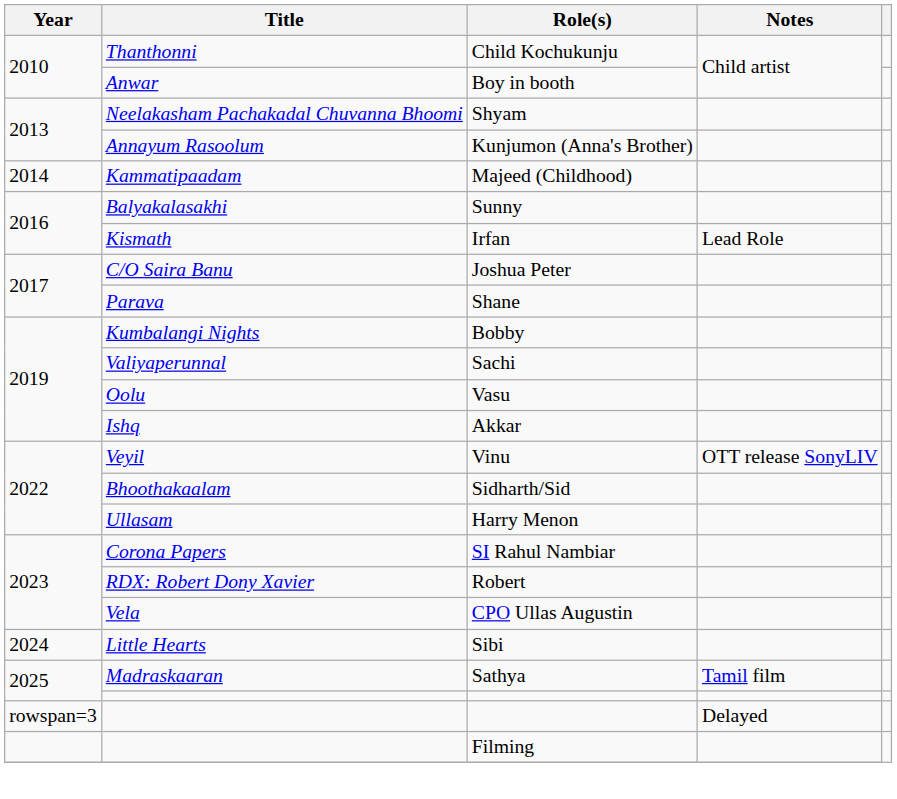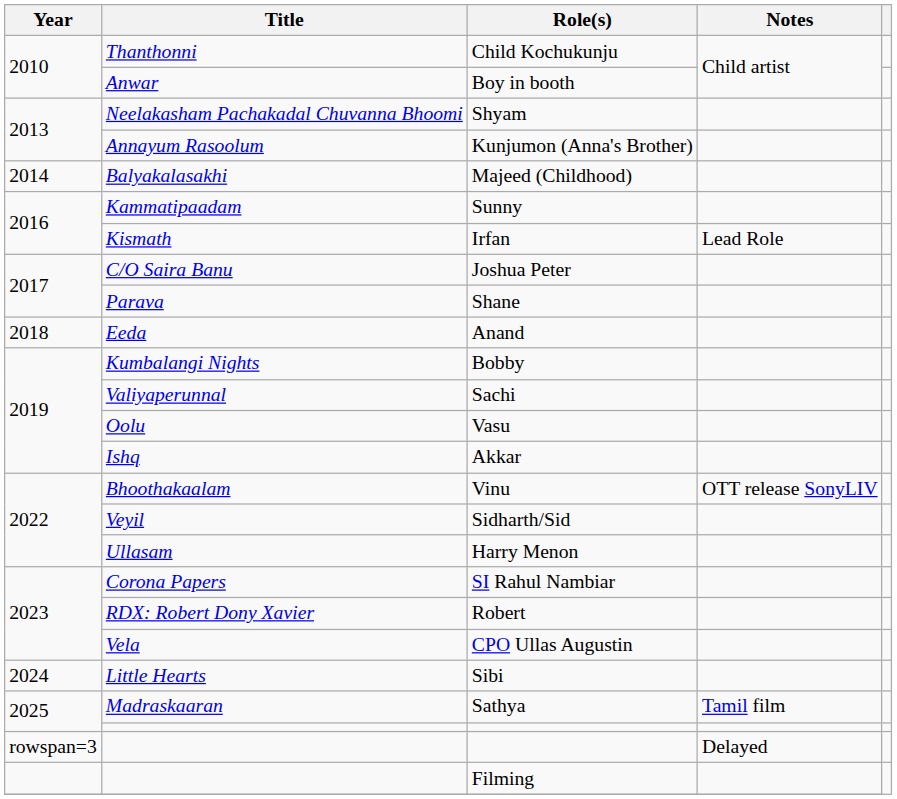(174, 176) Kammatipaadam -> (167, 176) Balyakalasakhi
(167, 207) Balyakalasakhi -> (174, 207) Kammatipaadam
+ row: (29, 332)
(125, 457) Veyil -> (168, 488) Bhoothakaalam
(168, 488) Bhoothakaalam -> (125, 519) Veyil
